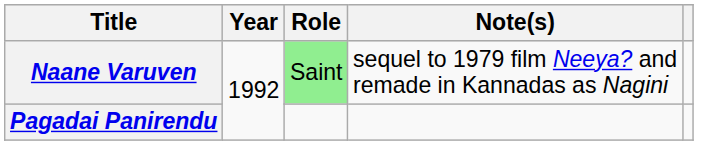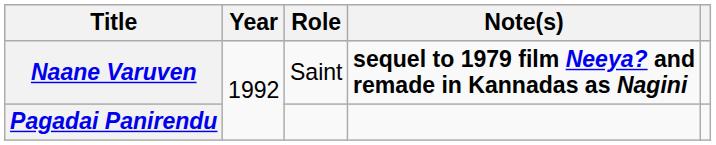(316, 72) lightgreen background -> (316, 72) no background
(515, 72) normal -> (524, 72) bold
